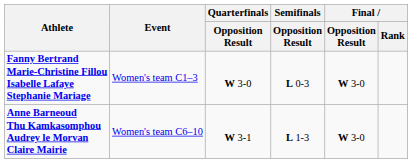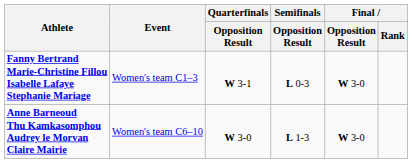(238, 84) W 3-0 -> (238, 84) W 3-1
(238, 138) W 3-1 -> (238, 138) W 3-0
